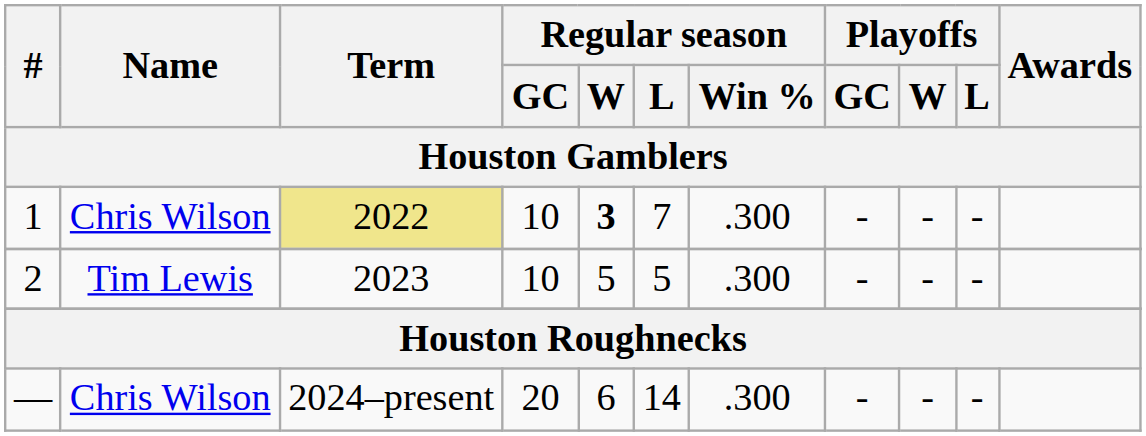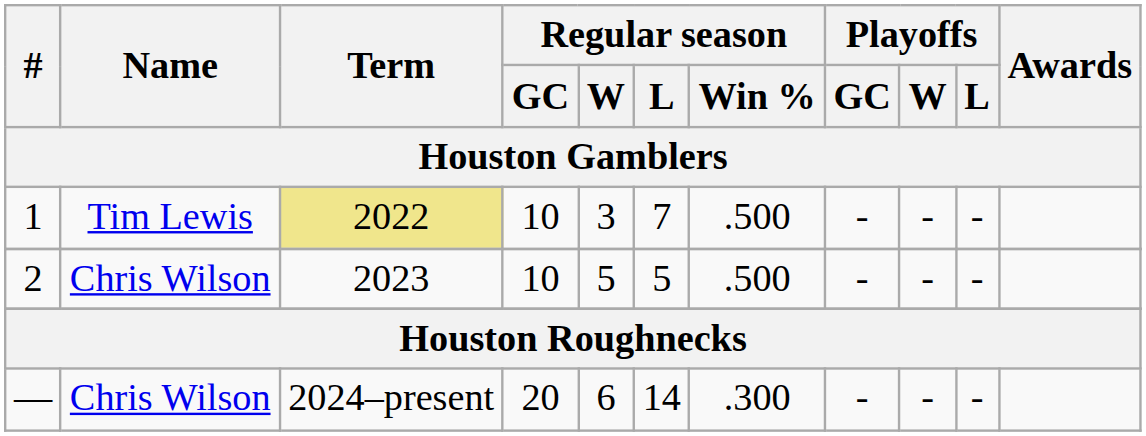(170, 216) Chris Wilson -> (170, 216) Tim Lewis
(606, 216) bold -> (606, 216) normal
(757, 216) .300 -> (757, 216) .500
(170, 277) Tim Lewis -> (170, 277) Chris Wilson
(757, 277) .300 -> (757, 277) .500
